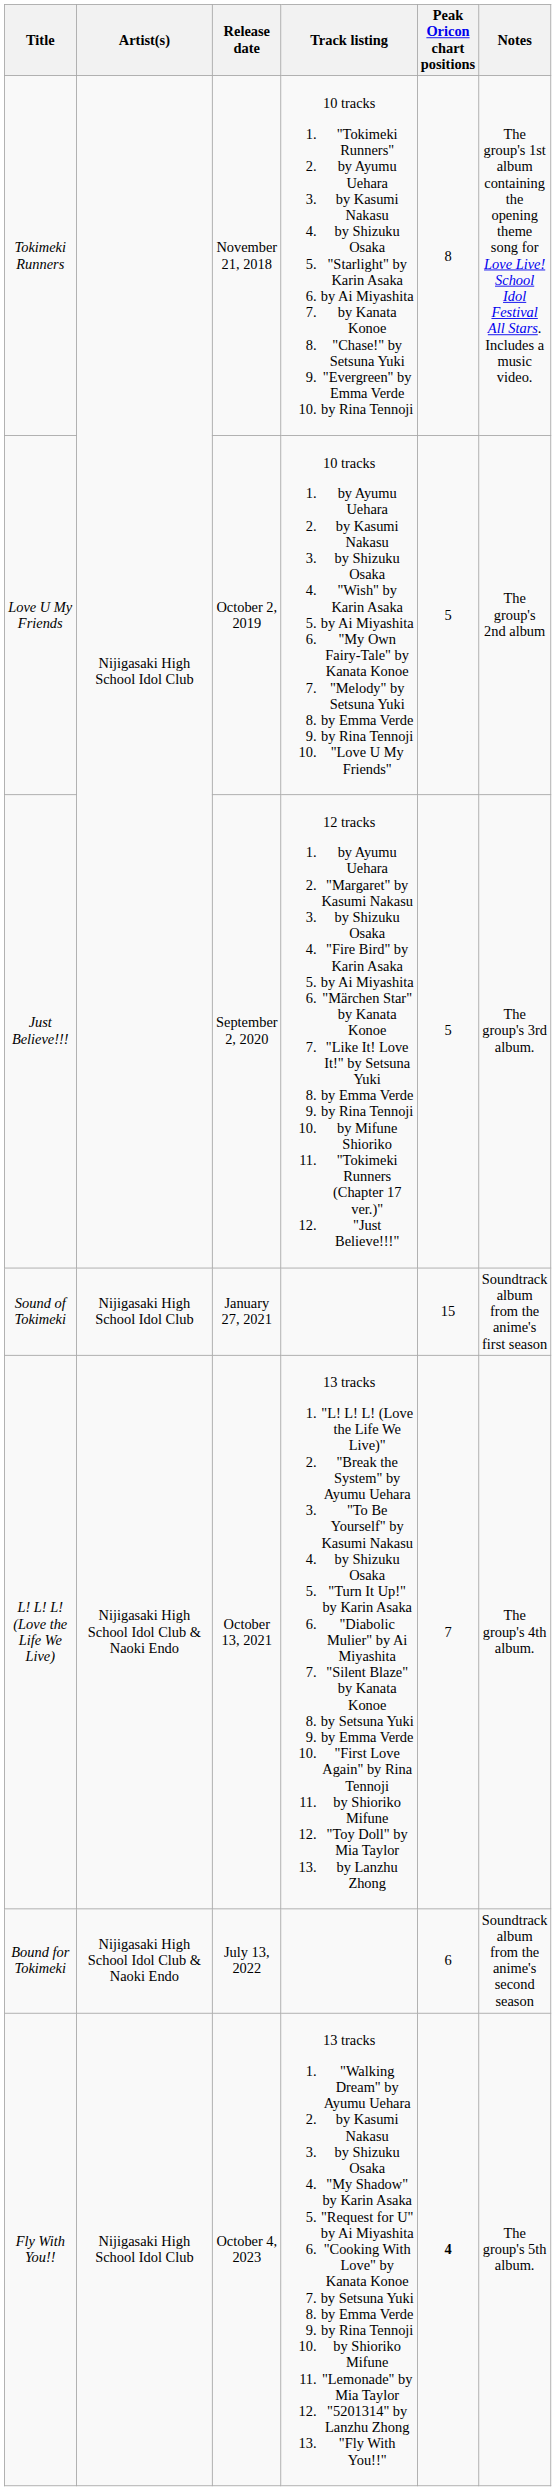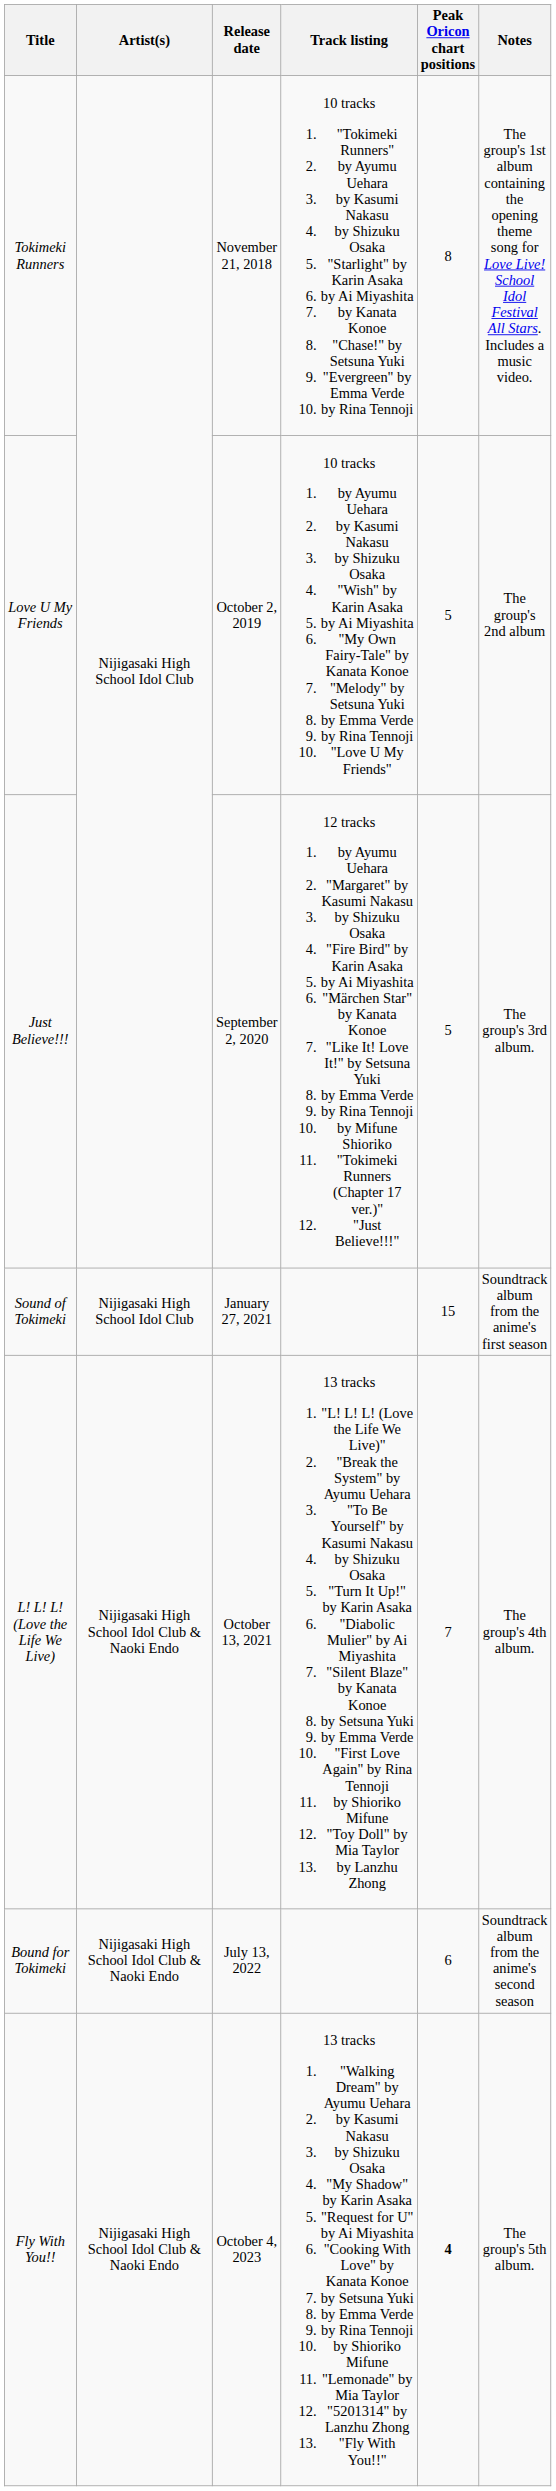(144, 2249) Nijigasaki High School Idol Club -> (144, 2249) Nijigasaki High School Idol Club & Naoki Endo
